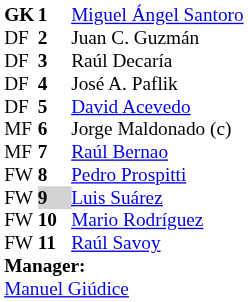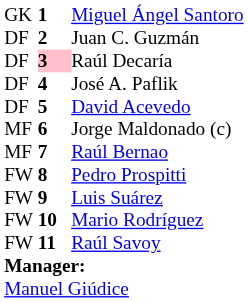(19, 15) bold -> (18, 15) normal
(42, 60) no background -> (42, 60) pink background
(42, 197) lightgrey background -> (42, 197) no background
